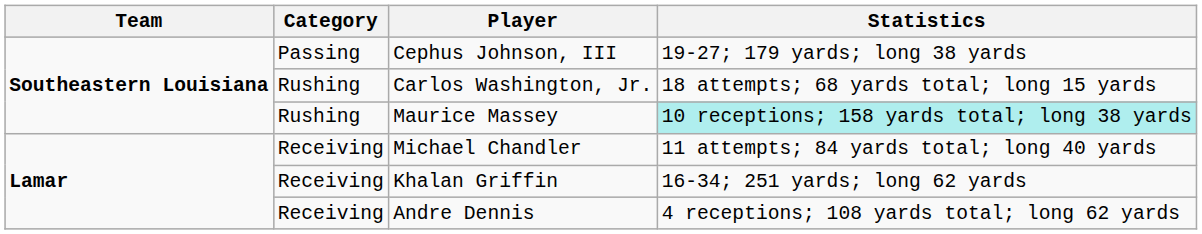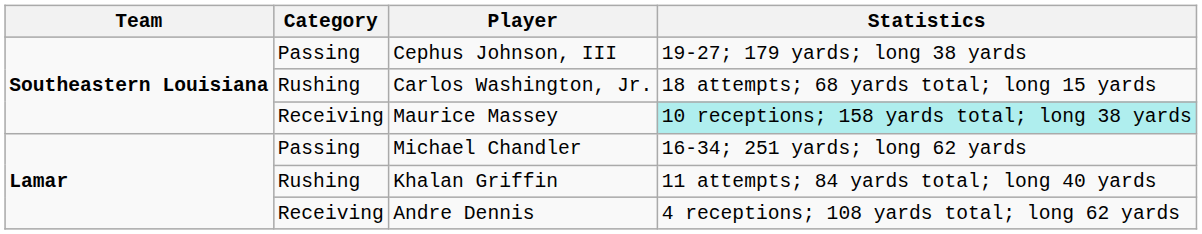(319, 117) Rushing -> (331, 117) Receiving
(331, 149) Receiving -> (319, 149) Passing
(909, 149) 11 attempts; 84 yards total; long 40 yards -> (844, 149) 16-34; 251 yards; long 62 yards
(331, 181) Receiving -> (319, 181) Rushing
(844, 181) 16-34; 251 yards; long 62 yards -> (909, 181) 11 attempts; 84 yards total; long 40 yards
